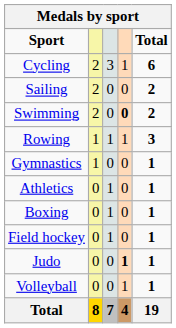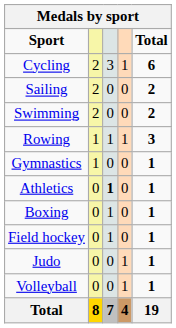(125, 114) bold -> (125, 114) normal
(110, 187) normal -> (110, 187) bold
(125, 260) bold -> (125, 260) normal
